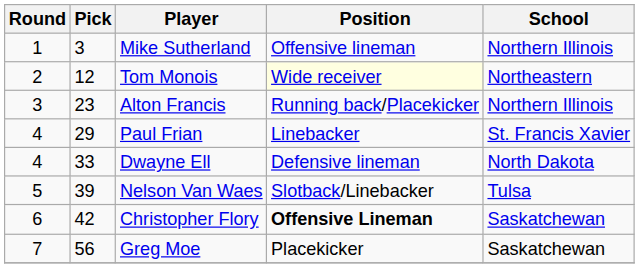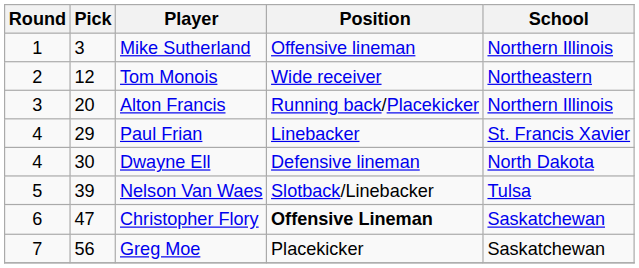(326, 76) lightyellow background -> (326, 76) no background
(84, 105) 23 -> (84, 105) 20
(84, 162) 33 -> (84, 162) 30
(84, 220) 42 -> (84, 220) 47
